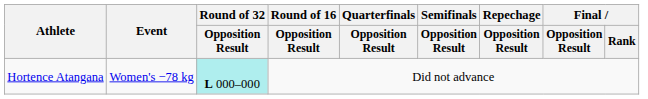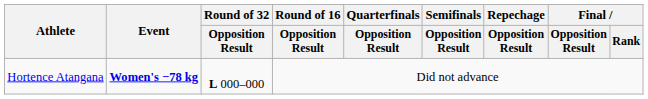(152, 76) normal -> (154, 76) bold
(232, 84) paleturquoise background -> (237, 84) no background
